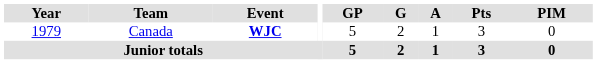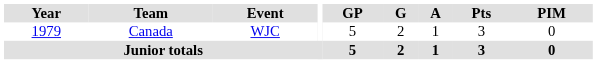(265, 31) bold -> (265, 31) normal
